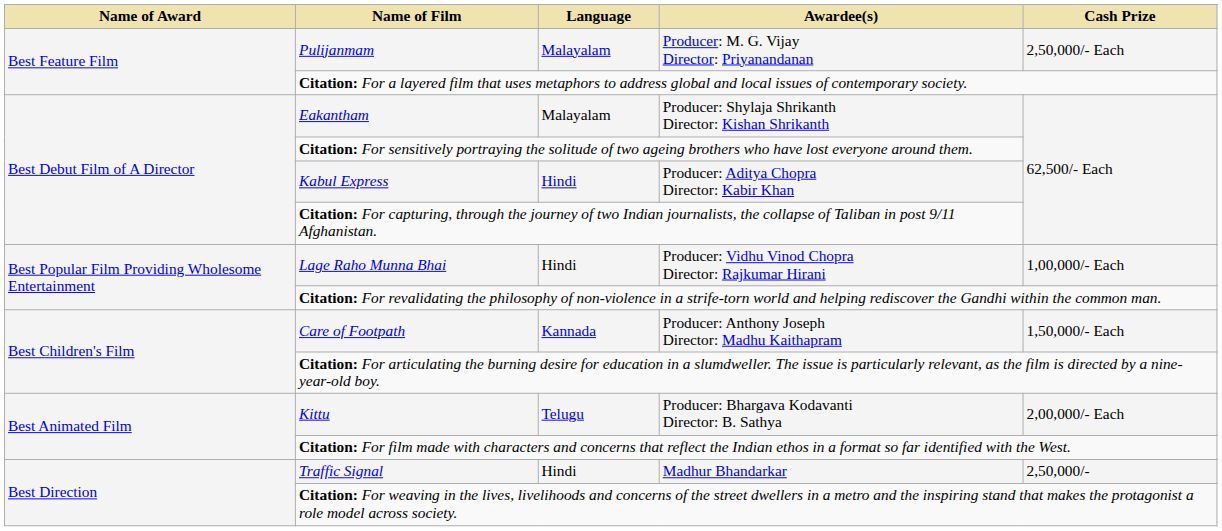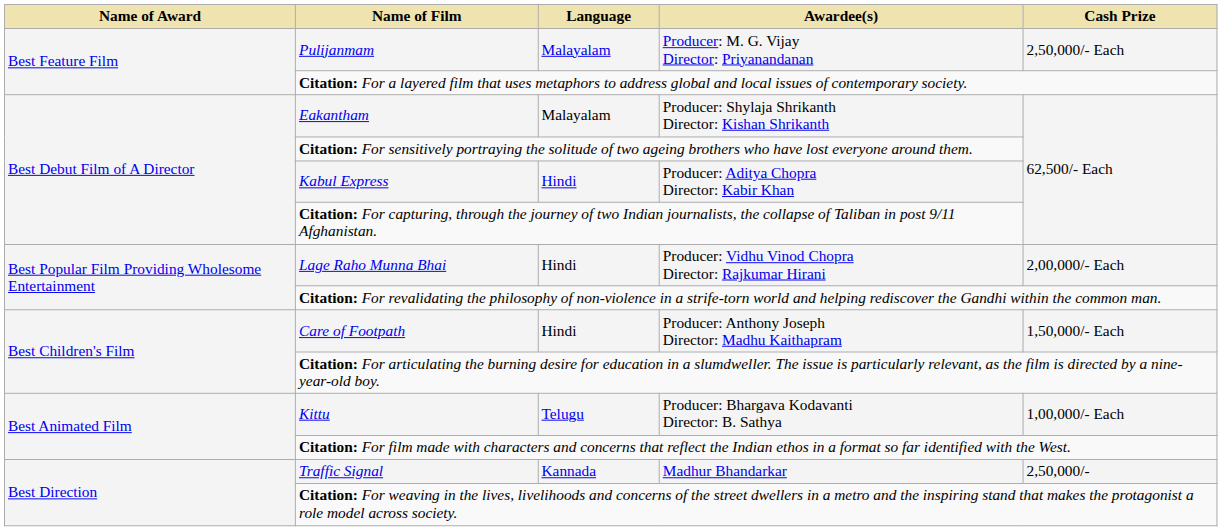(1075, 264) 1,00,000/- Each -> (1075, 264) 2,00,000/- Each
(569, 330) Kannada -> (559, 330) Hindi
(1075, 414) 2,00,000/- Each -> (1075, 414) 1,00,000/- Each
(559, 471) Hindi -> (569, 471) Kannada
